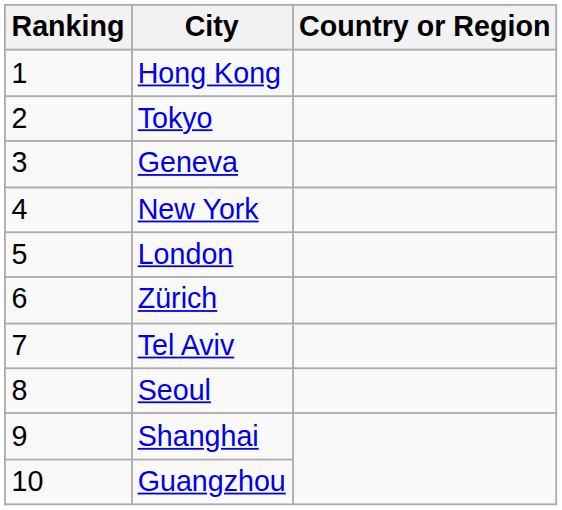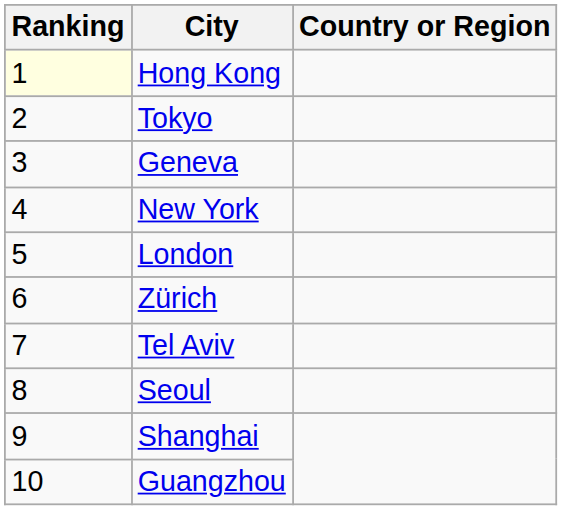(19, 72) no background -> (19, 72) lightyellow background
